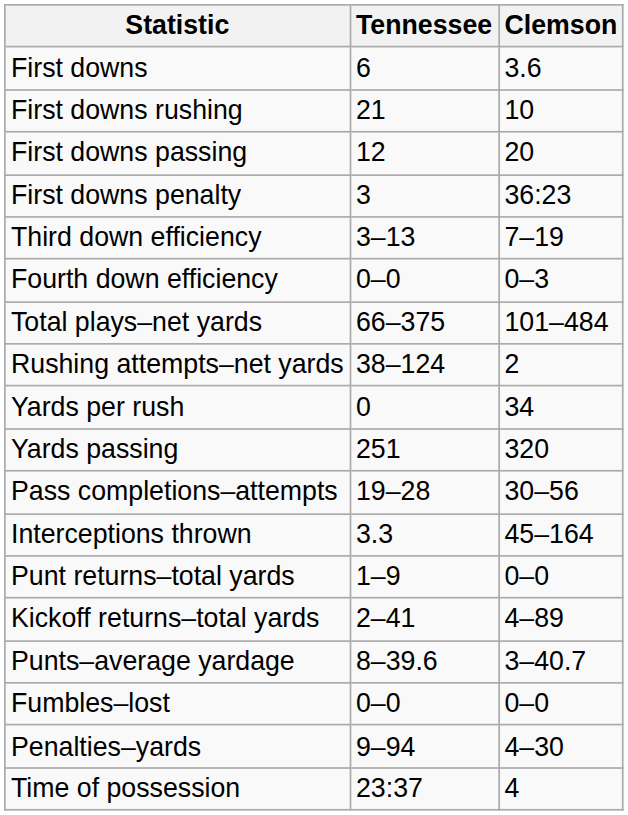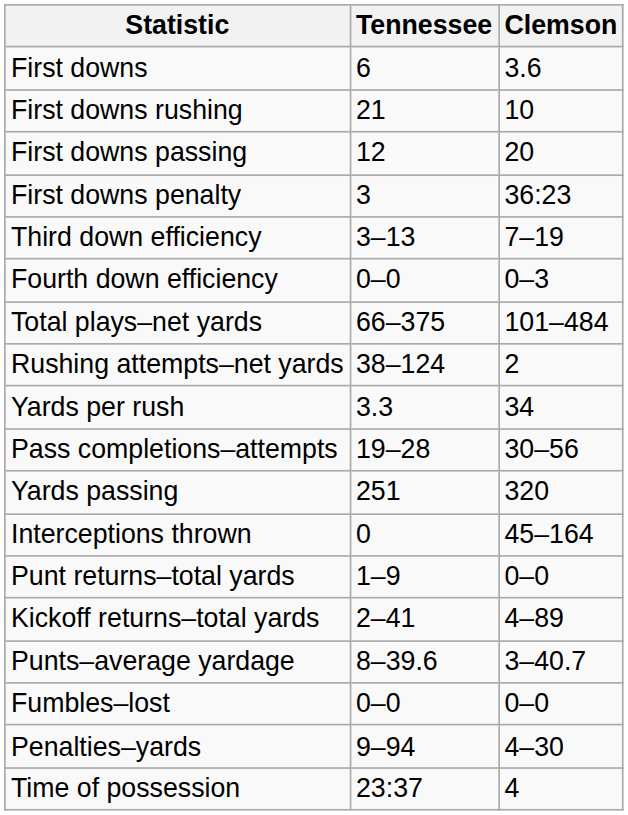(363, 407) 0 -> (375, 407) 3.3
rows swapped: (95, 449) <-> (174, 491)
(375, 534) 3.3 -> (363, 534) 0
